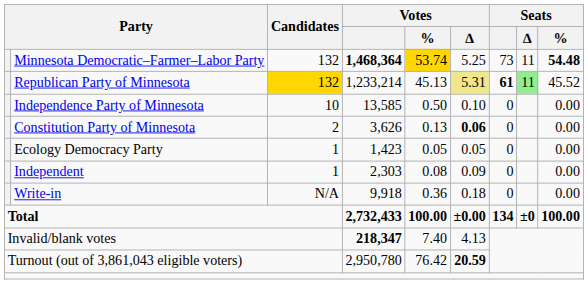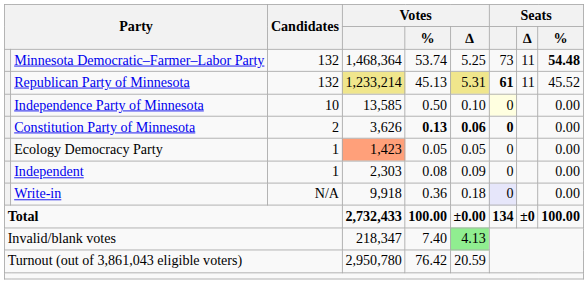(374, 60) bold -> (374, 60) normal
(431, 60) gold background -> (431, 60) no background
(328, 82) gold background -> (328, 82) no background
(374, 82) no background -> (374, 82) khaki background
(528, 82) lightgreen background -> (528, 82) no background
(510, 104) no background -> (510, 104) lightyellow background
(435, 127) normal -> (435, 127) bold
(510, 127) normal -> (510, 127) bold
(386, 149) no background -> (386, 149) lightsalmon background
(510, 194) no background -> (510, 194) lavender background
(379, 238) bold -> (379, 238) normal
(474, 238) no background -> (474, 238) lightgreen background
(470, 261) bold -> (470, 261) normal
